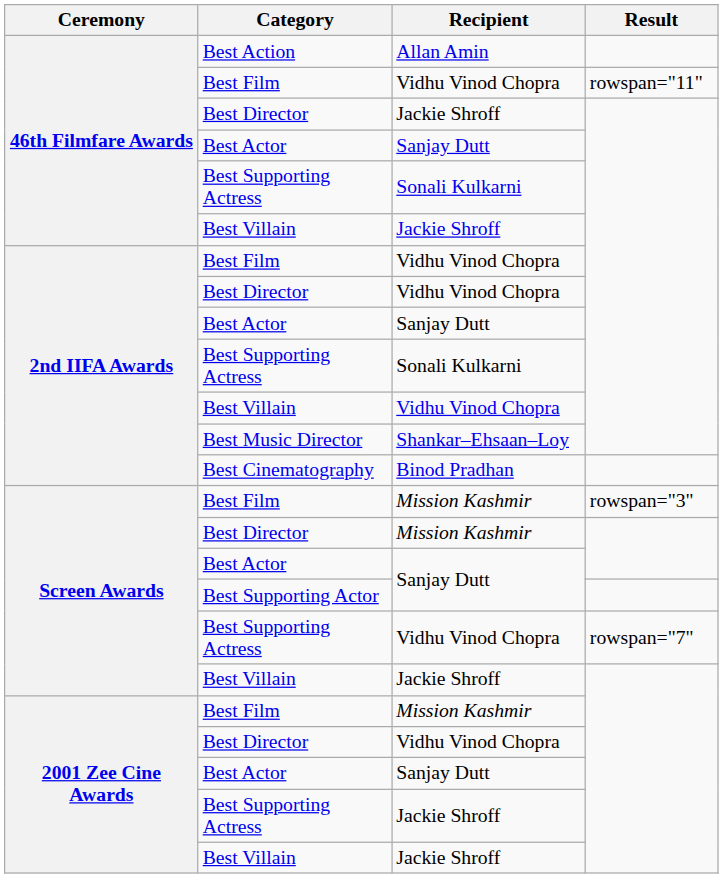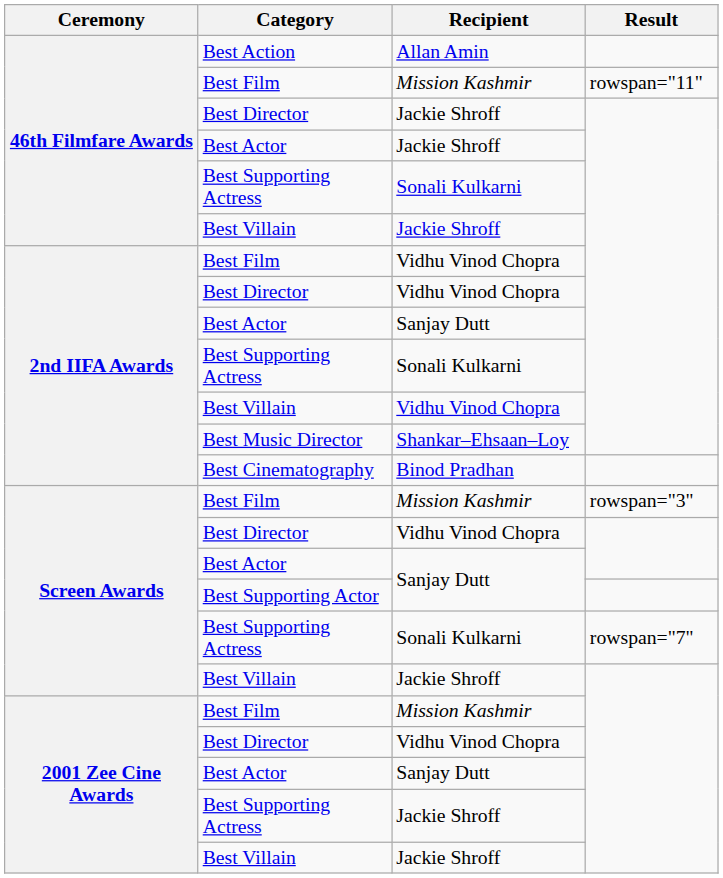(478, 82) Vidhu Vinod Chopra -> (464, 82) Mission Kashmir
(443, 144) Sanjay Dutt -> (448, 144) Jackie Shroff
(464, 532) Mission Kashmir -> (478, 532) Vidhu Vinod Chopra
(478, 637) Vidhu Vinod Chopra -> (459, 637) Sonali Kulkarni
